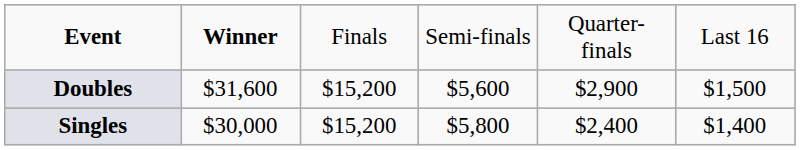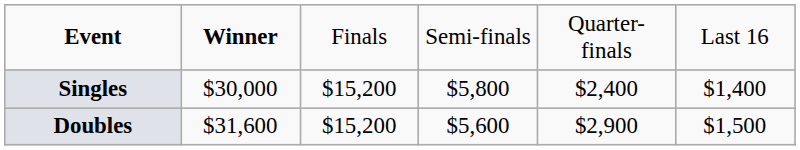rows swapped: (93, 126) <-> (93, 88)
